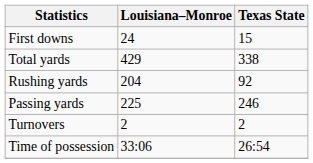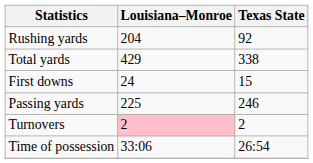rows swapped: (41, 37) <-> (48, 81)
(124, 125) no background -> (124, 125) pink background
